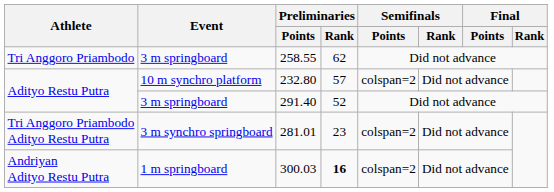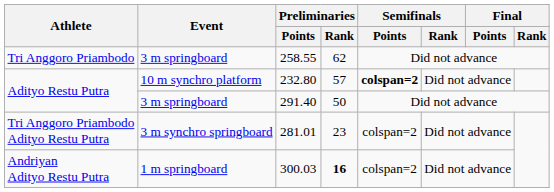(388, 80) normal -> (390, 80) bold
(339, 102) 52 -> (339, 102) 50
